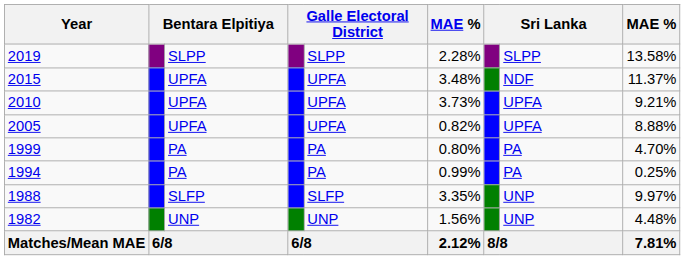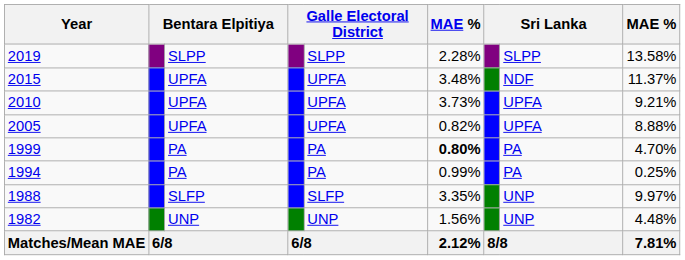(460, 149) normal -> (460, 149) bold
